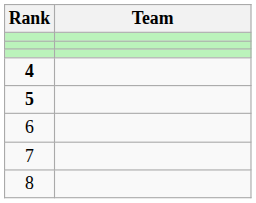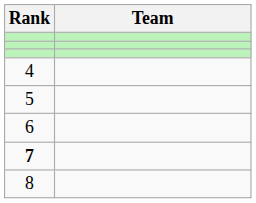(29, 71) bold -> (29, 71) normal
(29, 99) bold -> (29, 99) normal
(29, 155) normal -> (29, 155) bold
